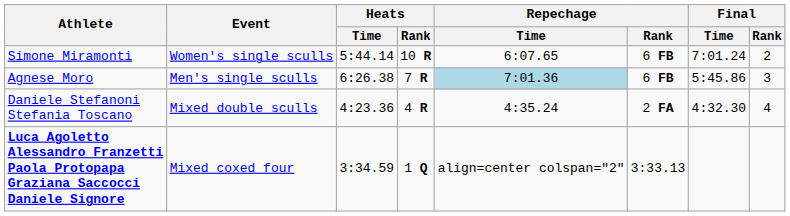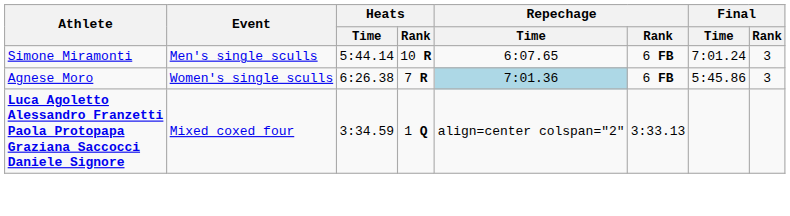(251, 56) Women's single sculls -> (244, 56) Men's single sculls
(767, 56) 2 -> (767, 56) 3
(244, 78) Men's single sculls -> (251, 78) Women's single sculls
- row: (74, 108)
